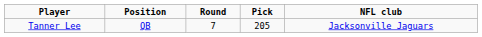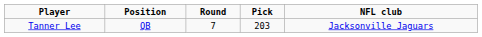(262, 26) 205 -> (262, 26) 203
